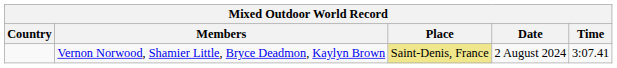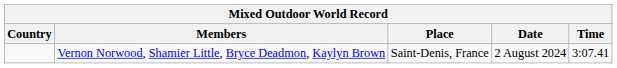(440, 53) khaki background -> (440, 53) no background
